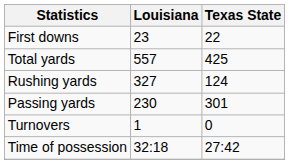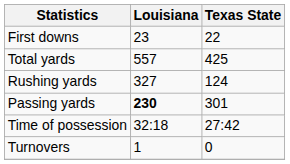(145, 103) normal -> (145, 103) bold
rows swapped: (39, 125) <-> (67, 147)
